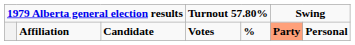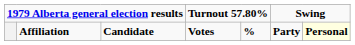(287, 31) lightsalmon background -> (287, 31) no background
(327, 31) no background -> (327, 31) lightyellow background
